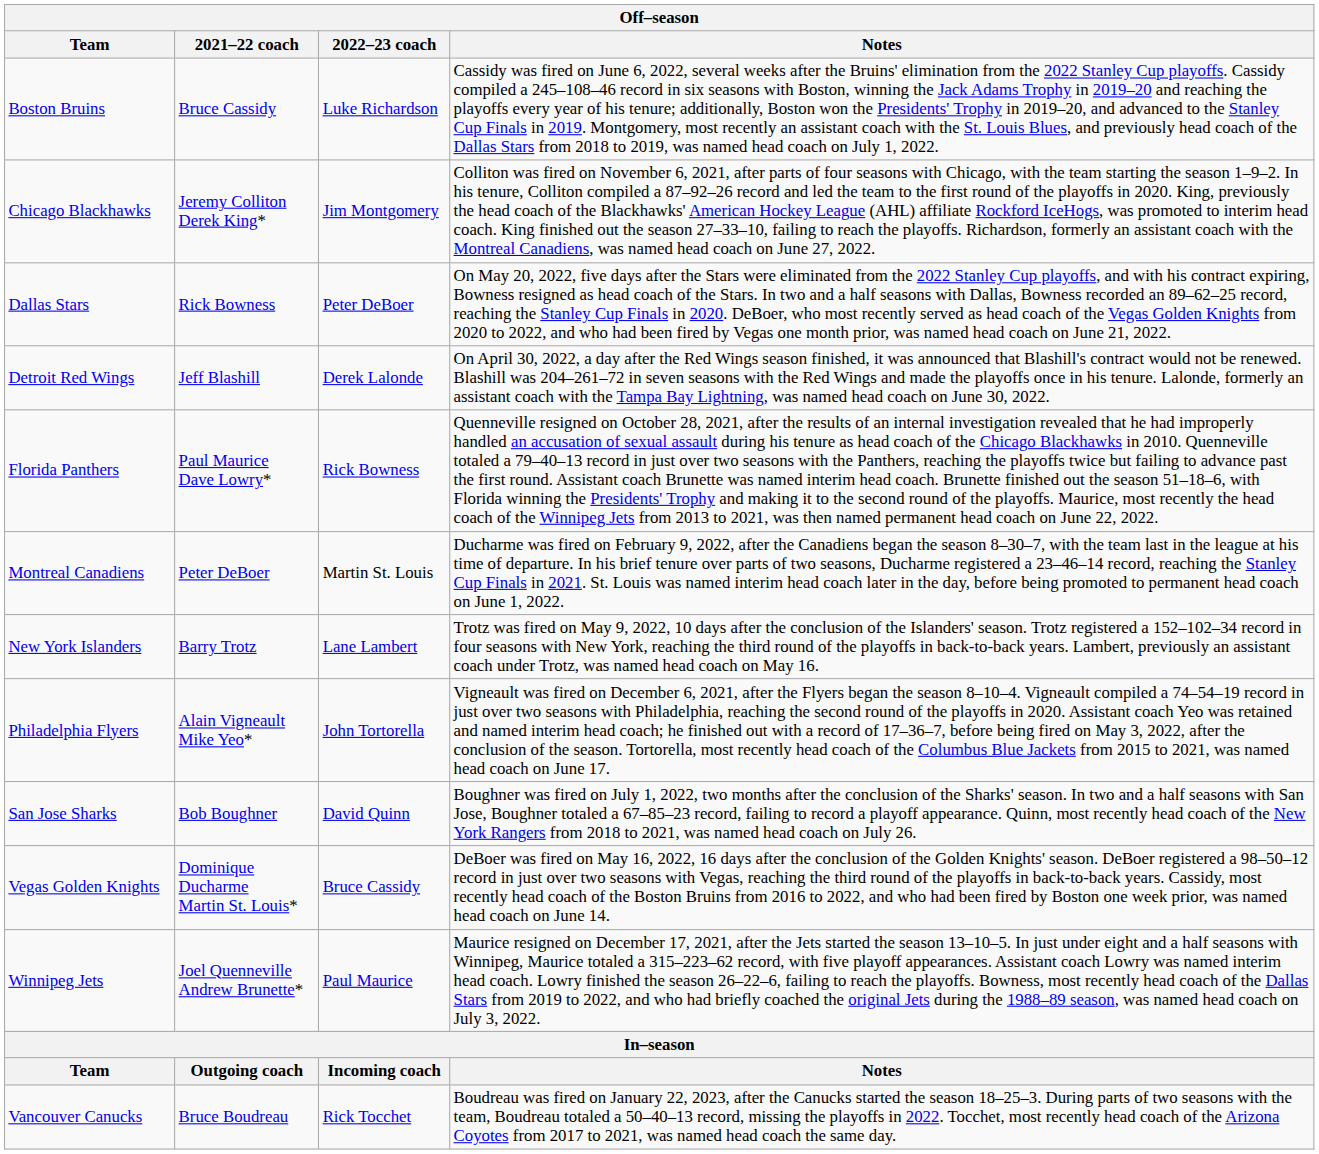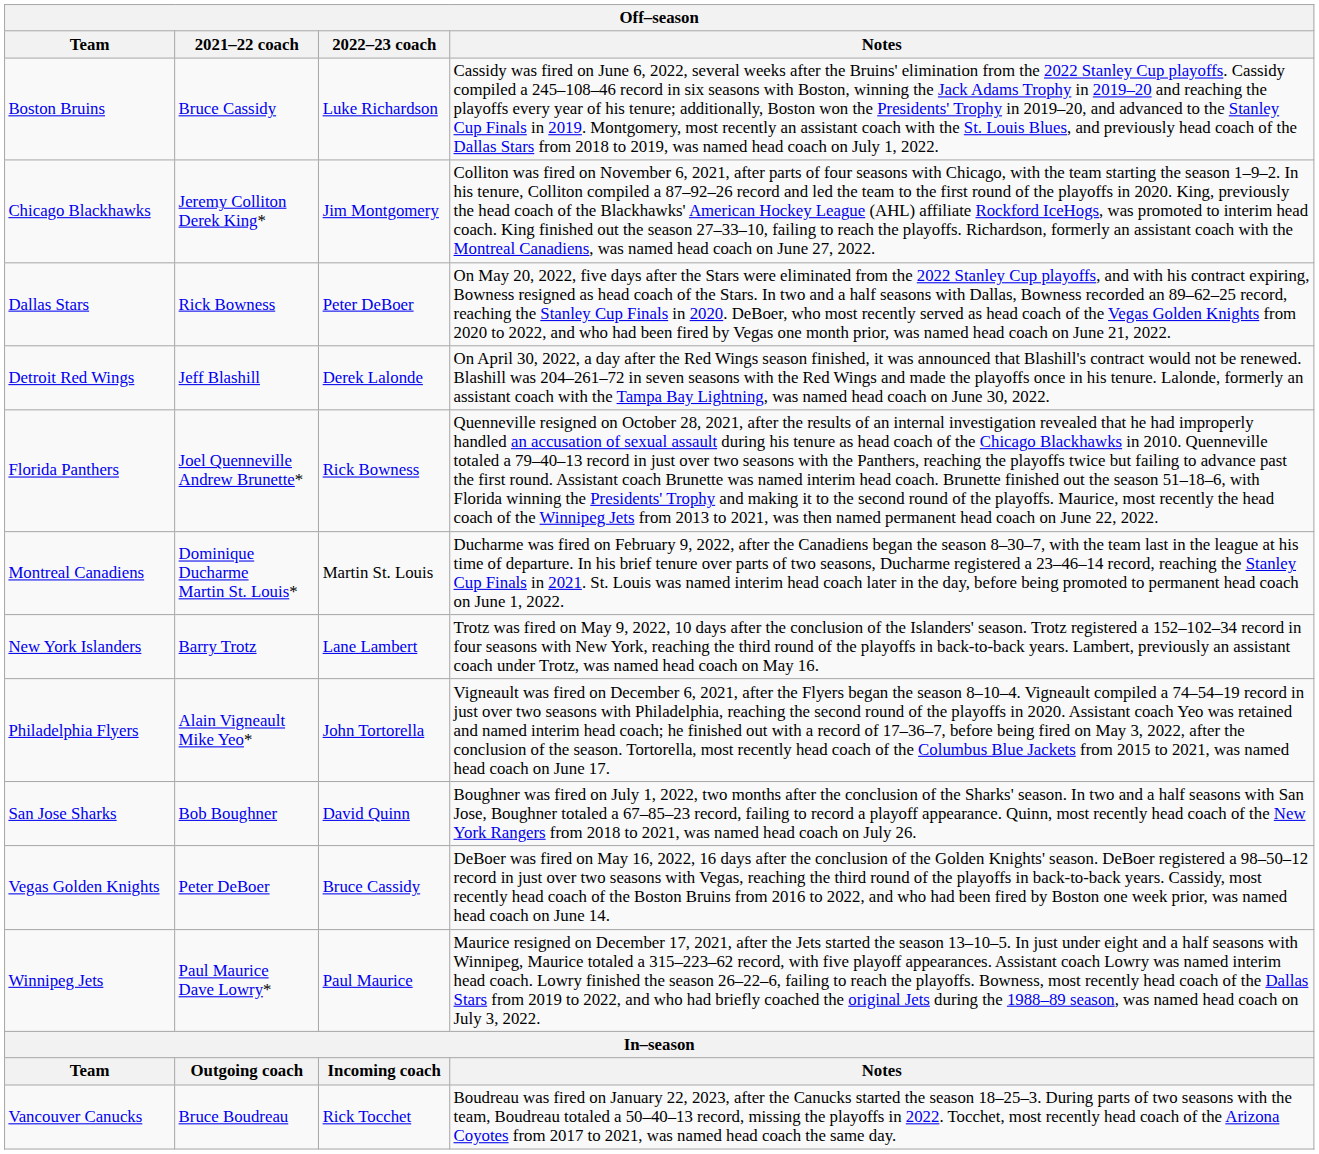(225, 470) Paul Maurice Dave Lowry* -> (241, 470) Joel Quenneville Andrew Brunette*
(224, 572) Peter DeBoer -> (238, 572) Dominique Ducharme Martin St. Louis*
(238, 887) Dominique Ducharme Martin St. Louis* -> (224, 887) Peter DeBoer
(241, 980) Joel Quenneville Andrew Brunette* -> (225, 980) Paul Maurice Dave Lowry*
